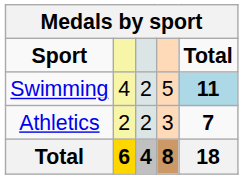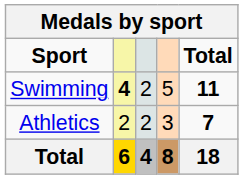(124, 89) normal -> (124, 89) bold
(208, 89) lightblue background -> (208, 89) no background
